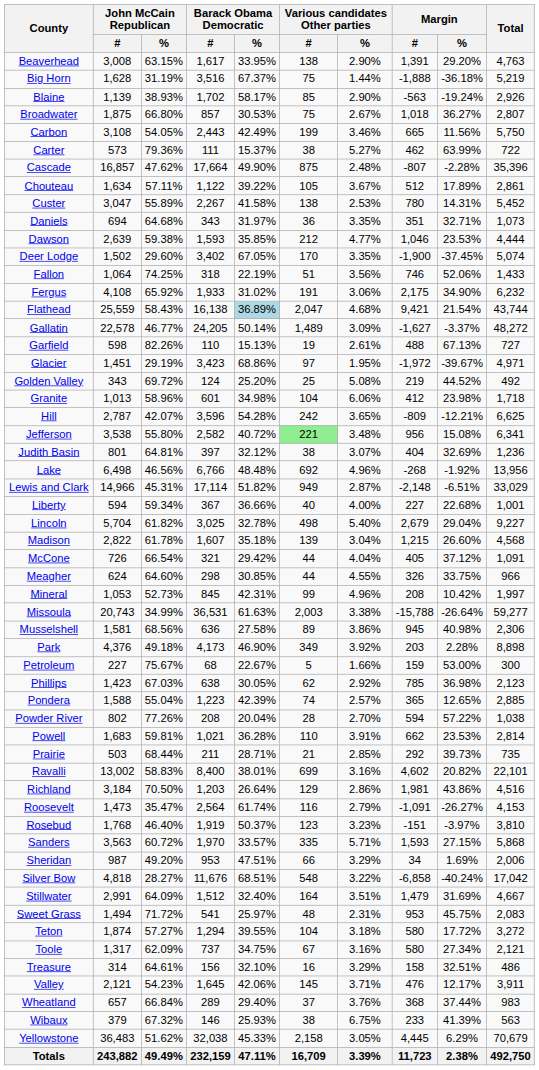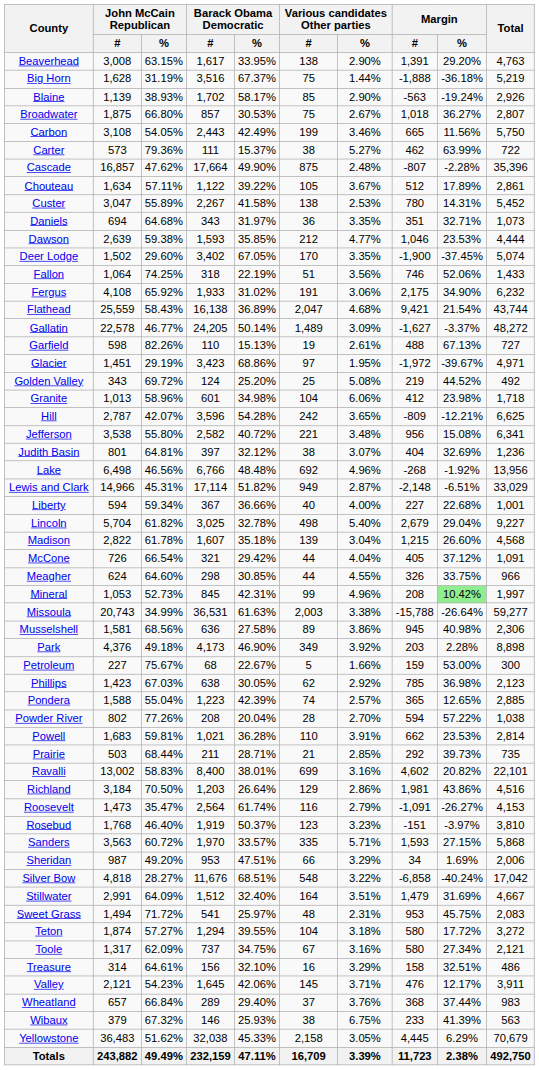(257, 310) lightblue background -> (257, 310) no background
(309, 434) lightgreen background -> (309, 434) no background
(462, 594) no background -> (462, 594) lightgreen background
